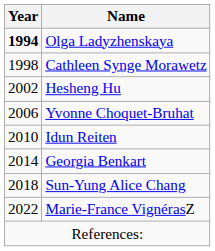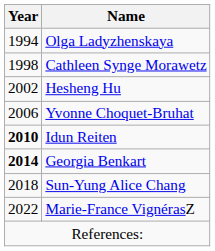(23, 40) bold -> (23, 40) normal
(23, 137) normal -> (23, 137) bold
(23, 161) normal -> (23, 161) bold
